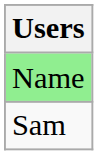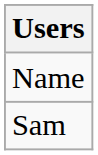(48, 76) lightgreen background -> (48, 76) no background
